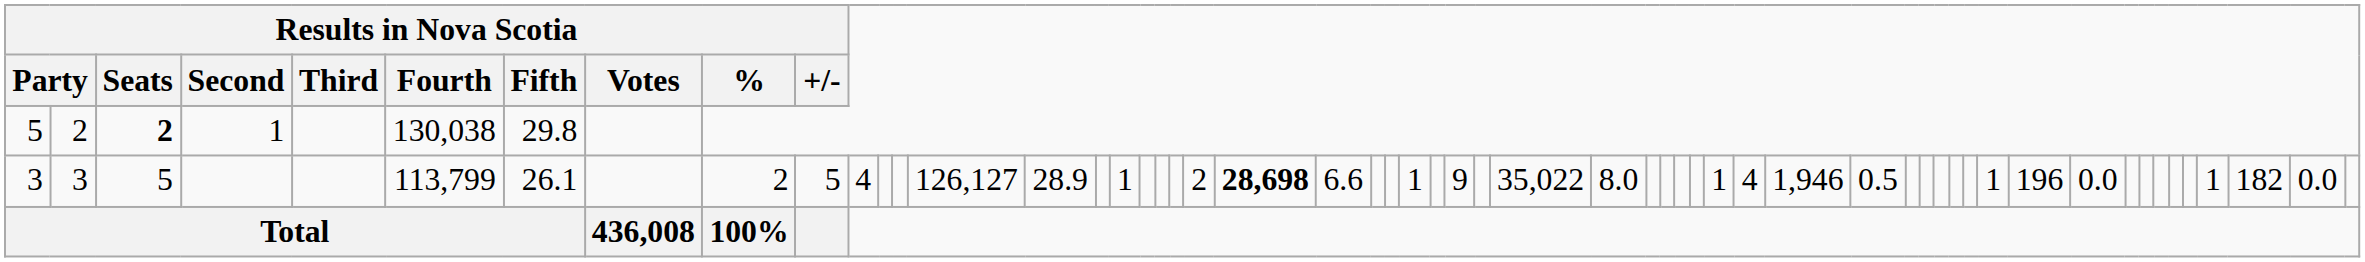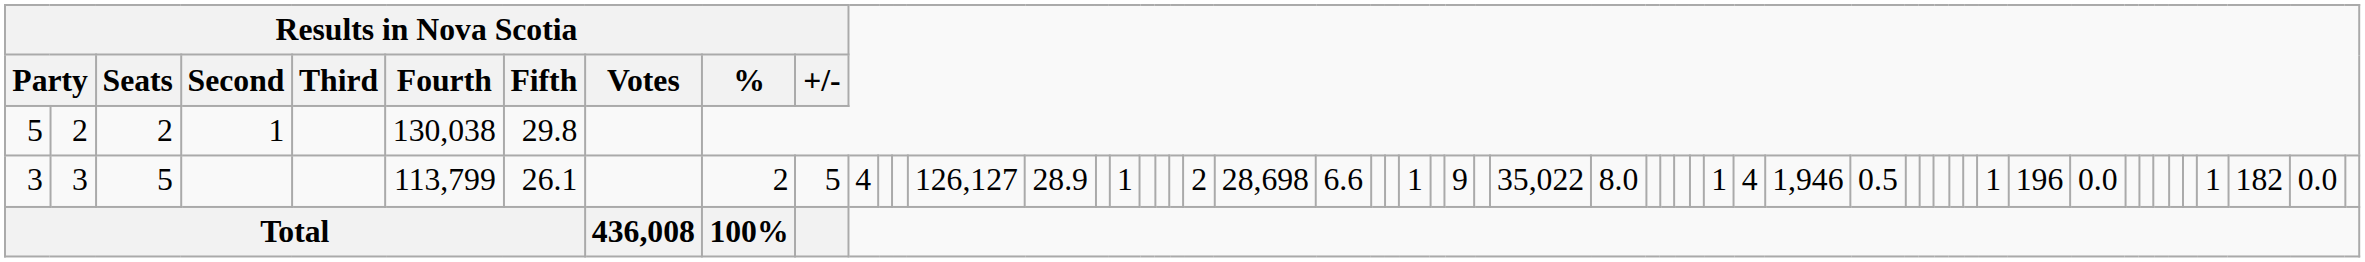(165, 130) bold -> (165, 130) normal
(1265, 180) bold -> (1265, 180) normal
